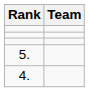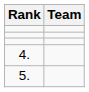(24, 55) 5. -> (24, 55) 4.
(24, 76) 4. -> (24, 76) 5.
